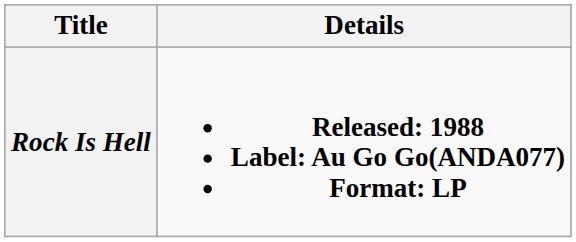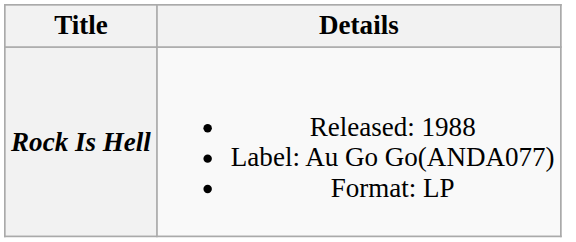(364, 157) bold -> (359, 157) normal
